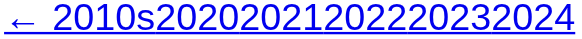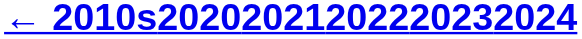(290, 17) normal -> (291, 17) bold
